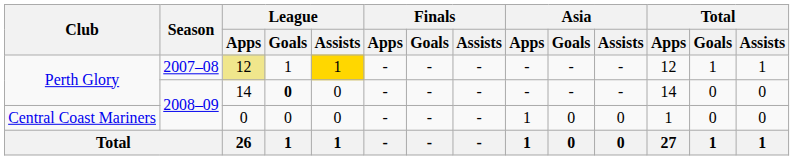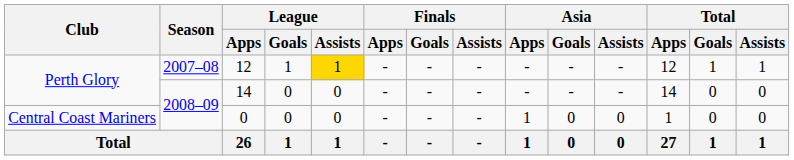(244, 67) khaki background -> (244, 67) no background
(288, 92) bold -> (288, 92) normal
